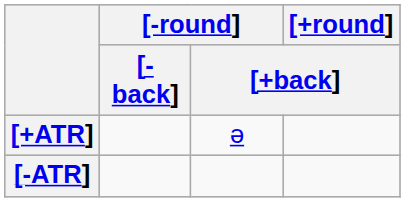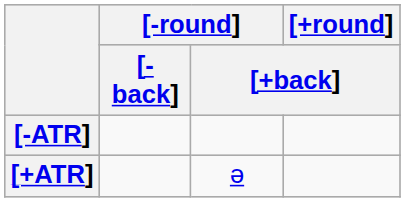rows swapped: (52, 134) <-> (52, 175)
